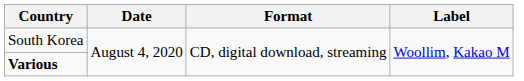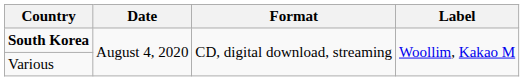(46, 40) normal -> (49, 40) bold
(33, 64) bold -> (31, 64) normal
